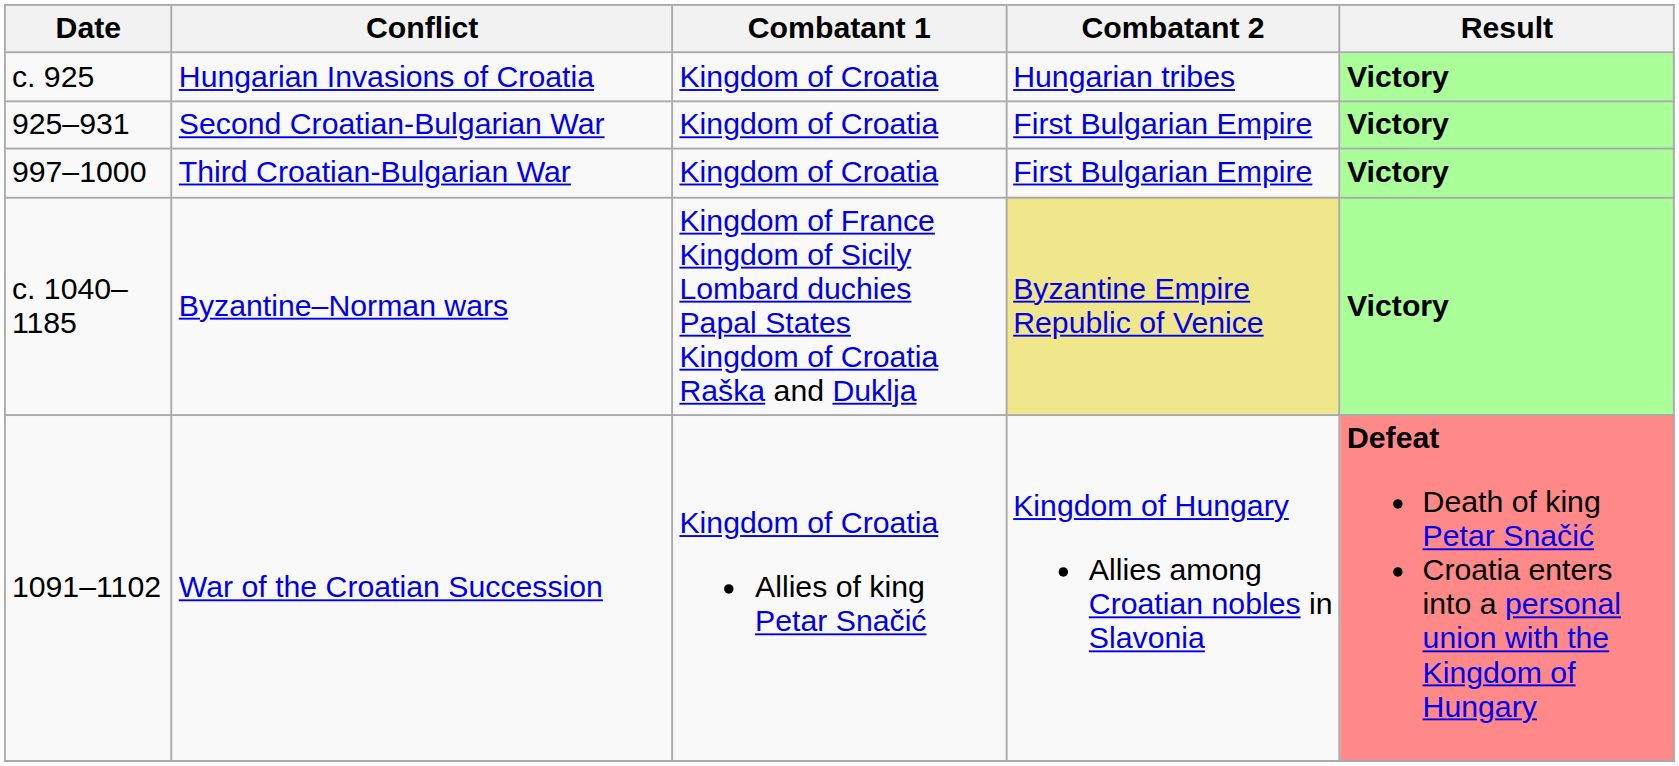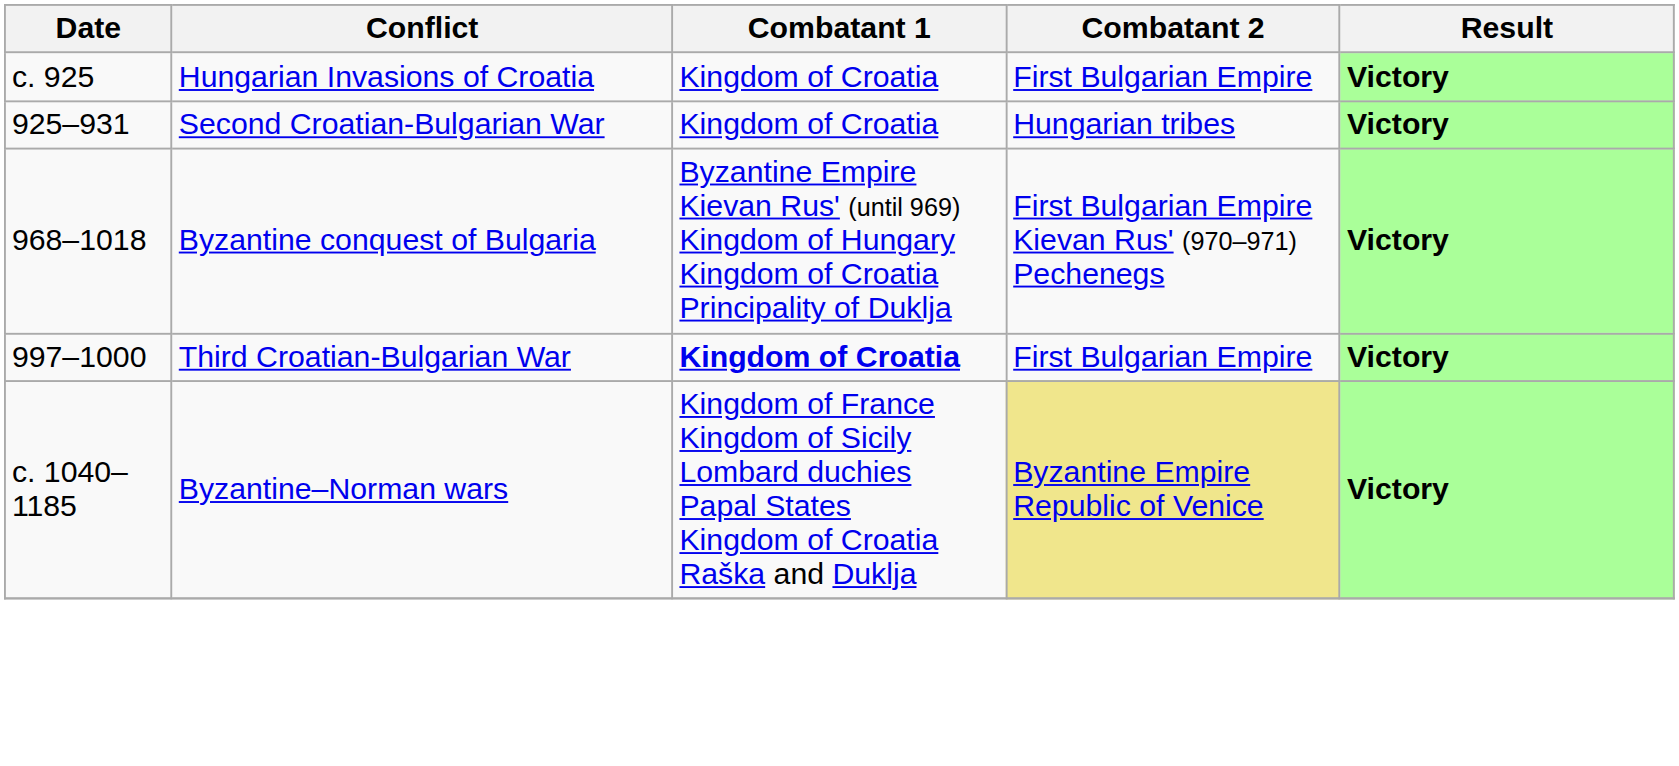(1124, 76) Hungarian tribes -> (1163, 76) First Bulgarian Empire
(1163, 124) First Bulgarian Empire -> (1124, 124) Hungarian tribes
+ row: (387, 240)
(809, 172) normal -> (820, 356) bold
- row: (391, 587)
